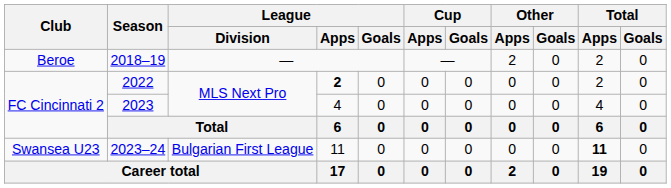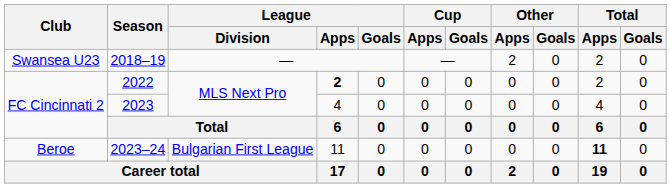(56, 60) Beroe -> (56, 60) Swansea U23
(56, 149) Swansea U23 -> (56, 149) Beroe
